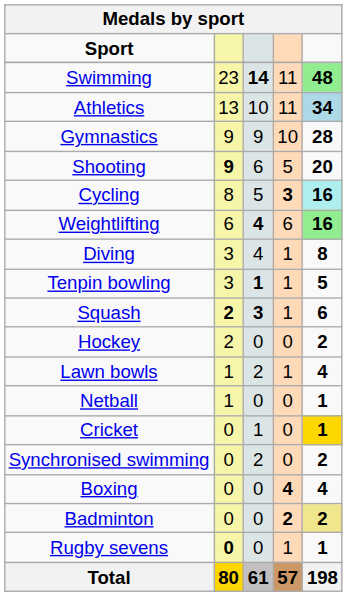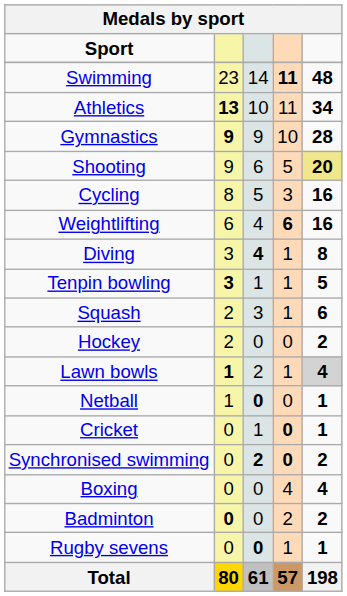(258, 78) bold -> (258, 78) normal
(288, 78) normal -> (288, 78) bold
(322, 78) lightgreen background -> (322, 78) no background
(229, 107) normal -> (229, 107) bold
(322, 107) lightblue background -> (322, 107) no background
(229, 136) normal -> (229, 136) bold
(229, 166) bold -> (229, 166) normal
(322, 166) no background -> (322, 166) khaki background
(288, 195) bold -> (288, 195) normal
(322, 195) paleturquoise background -> (322, 195) no background
(258, 225) bold -> (258, 225) normal
(288, 225) normal -> (288, 225) bold
(322, 225) lightgreen background -> (322, 225) no background
(258, 254) normal -> (258, 254) bold
(229, 283) normal -> (229, 283) bold
(258, 283) bold -> (258, 283) normal
(229, 313) bold -> (229, 313) normal
(258, 313) bold -> (258, 313) normal
(229, 371) normal -> (229, 371) bold
(322, 371) no background -> (322, 371) lightgrey background
(258, 401) normal -> (258, 401) bold
(288, 430) normal -> (288, 430) bold
(322, 430) gold background -> (322, 430) no background
(258, 460) normal -> (258, 460) bold
(288, 460) normal -> (288, 460) bold
(288, 489) bold -> (288, 489) normal
(229, 518) normal -> (229, 518) bold
(288, 518) bold -> (288, 518) normal
(322, 518) khaki background -> (322, 518) no background
(229, 548) bold -> (229, 548) normal
(258, 548) normal -> (258, 548) bold
